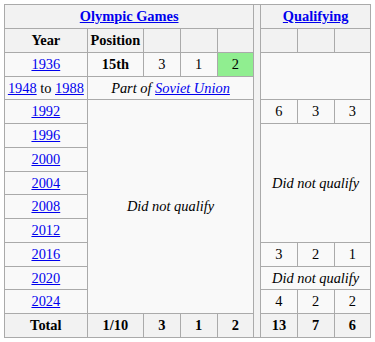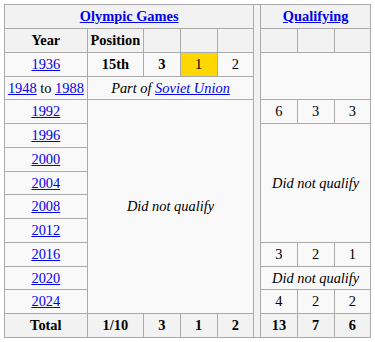(162, 64) normal -> (162, 64) bold
(199, 64) no background -> (199, 64) gold background
(235, 64) lightgreen background -> (235, 64) no background
